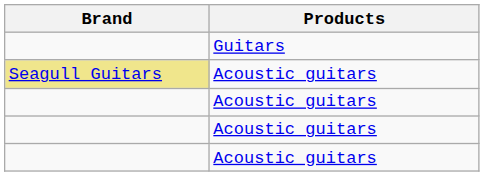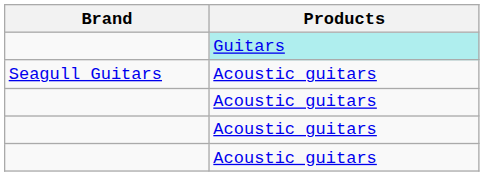(249, 46) no background -> (249, 46) paleturquoise background
(85, 74) khaki background -> (85, 74) no background
